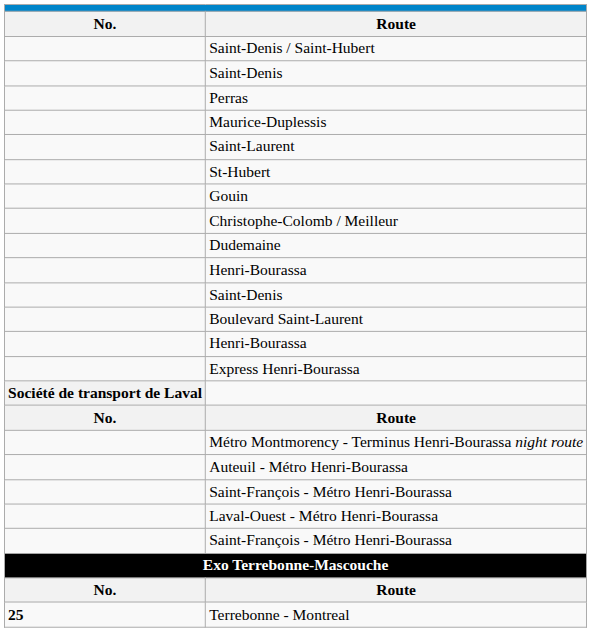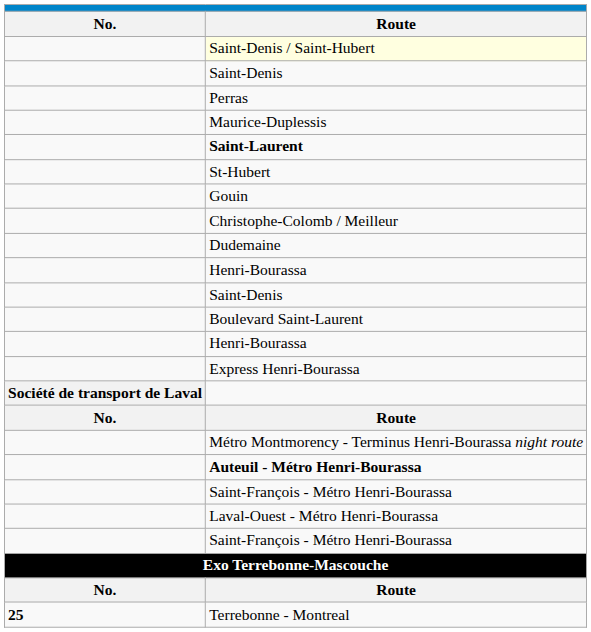(292, 48) no background -> (292, 48) lightyellow background
(252, 147) normal -> (256, 147) bold
(309, 467) normal -> (315, 467) bold
